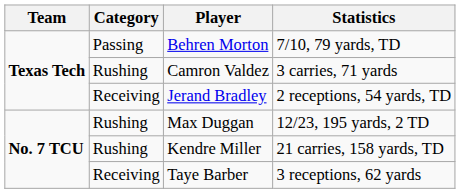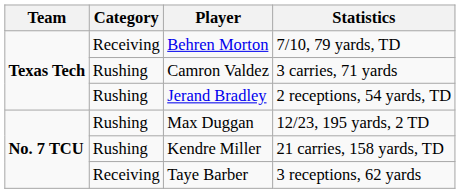(118, 44) Passing -> (126, 44) Receiving
(126, 96) Receiving -> (120, 96) Rushing
